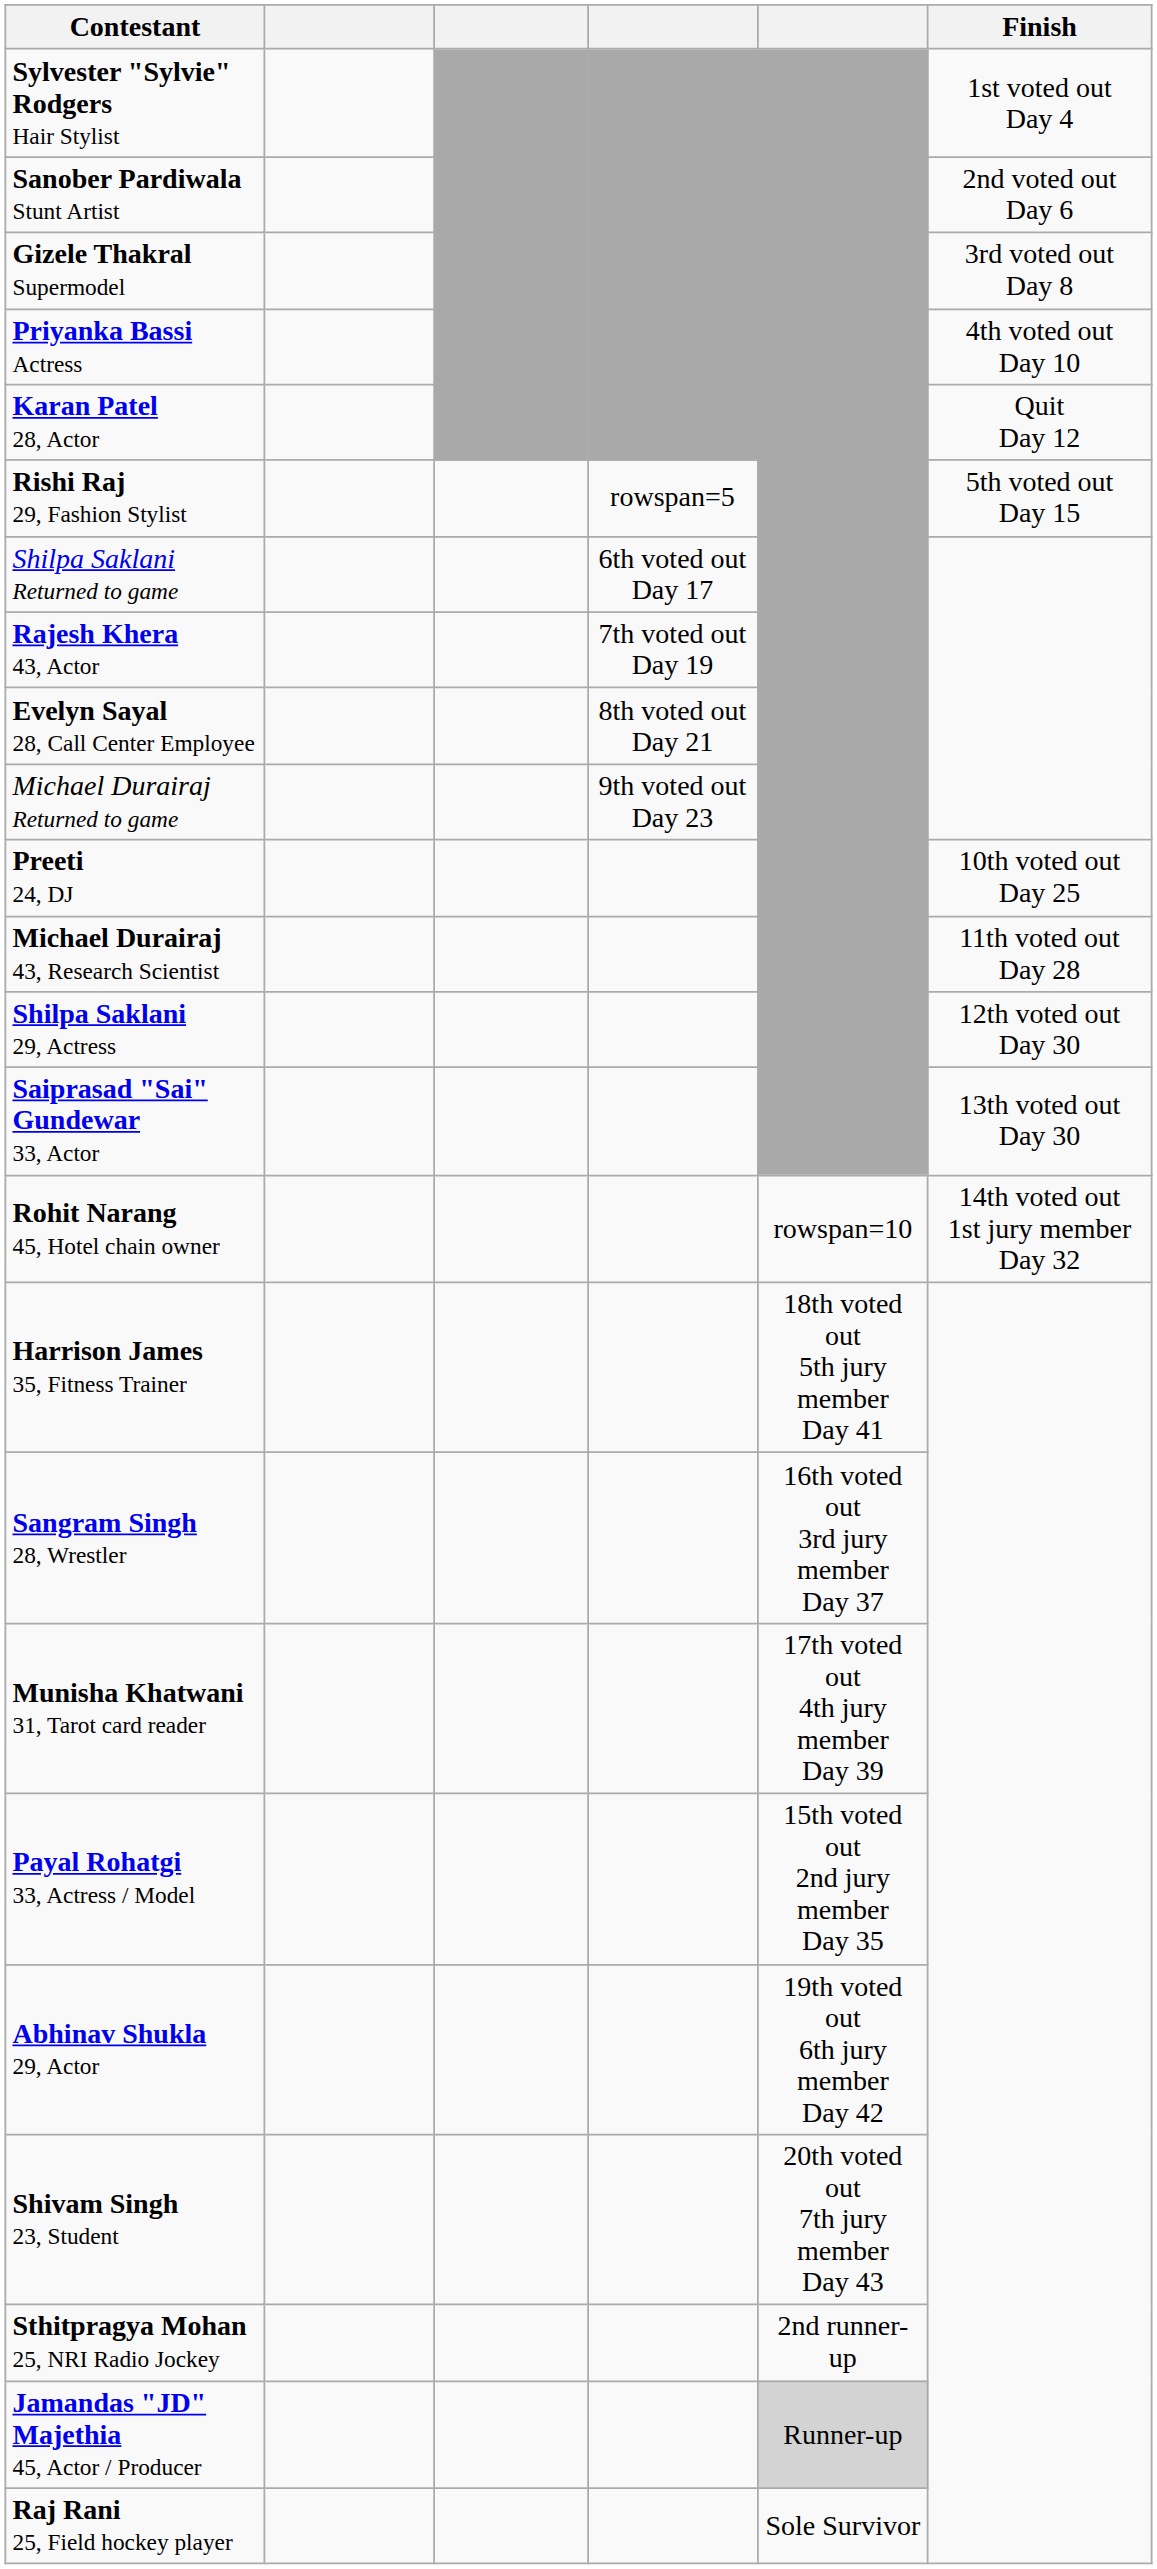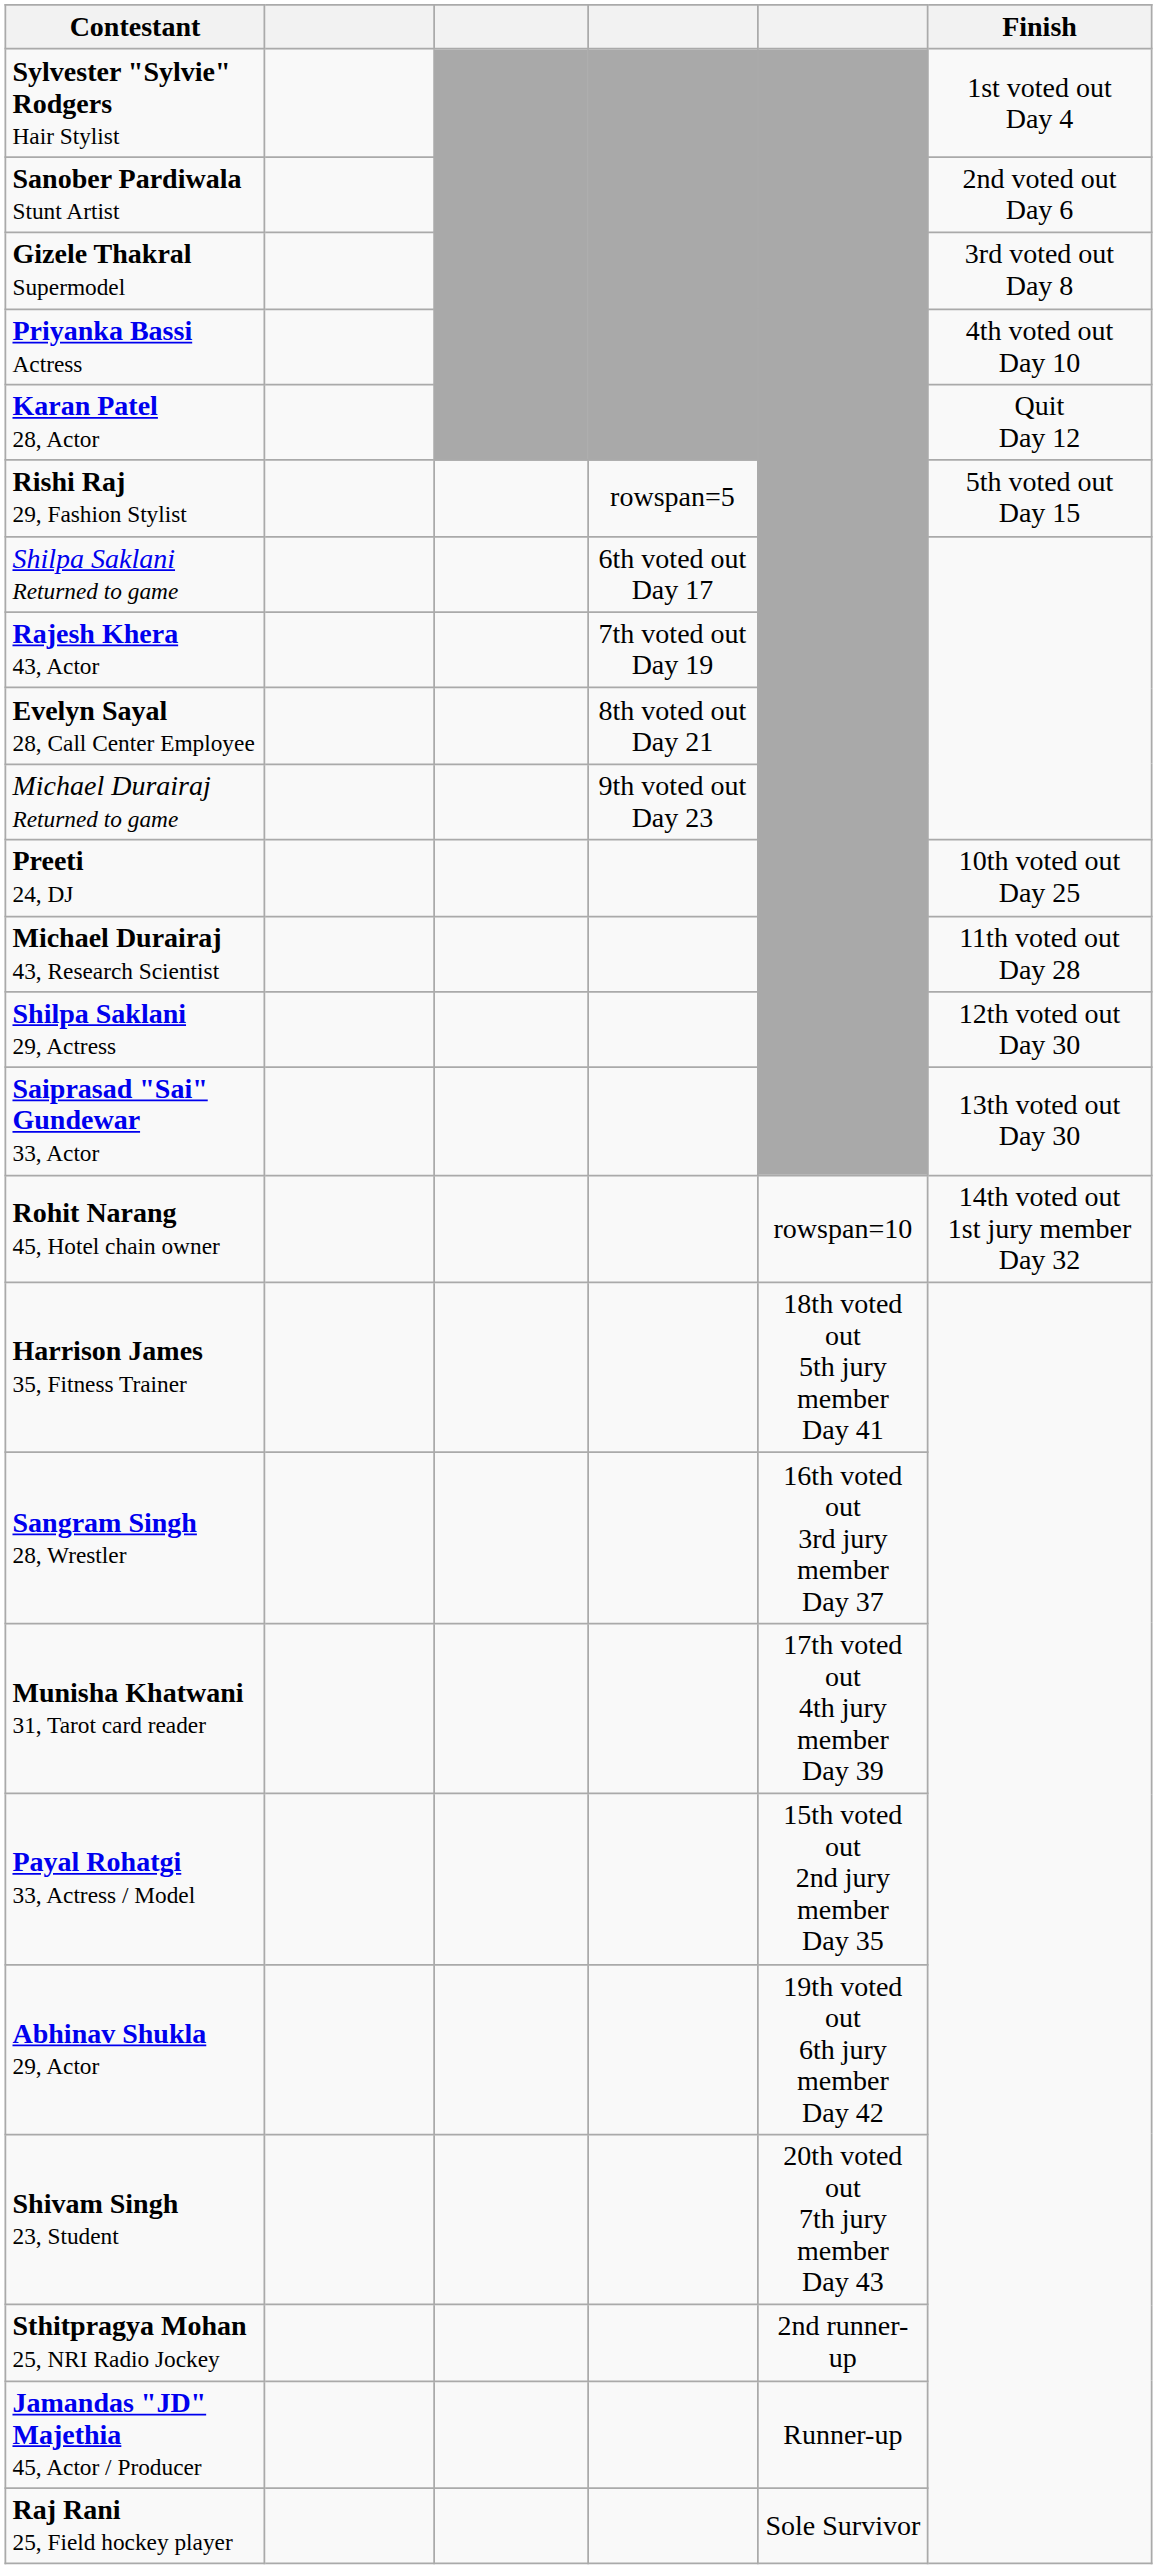(843, 2434) lightgrey background -> (843, 2434) no background
